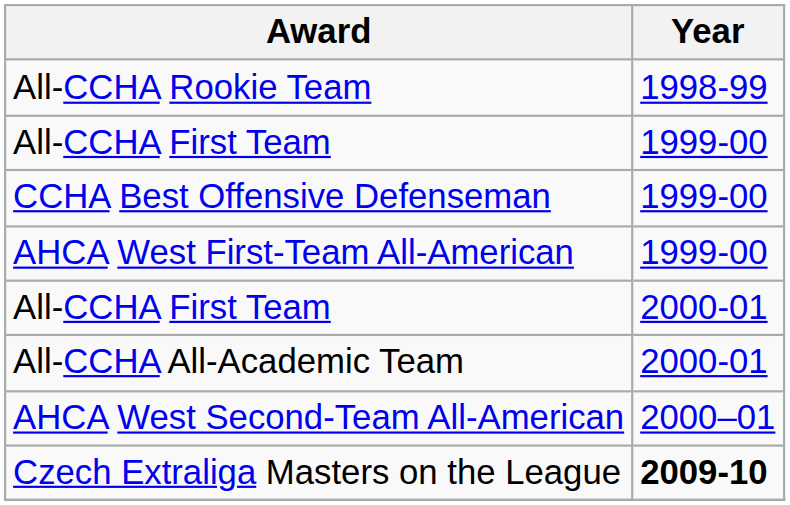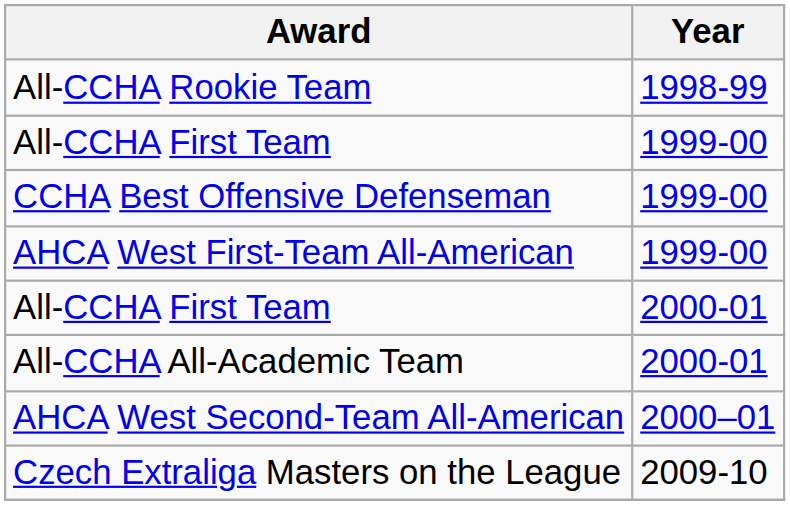(704, 472) bold -> (704, 472) normal
